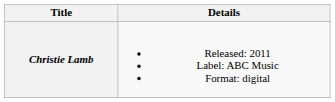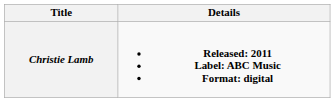(224, 66) normal -> (224, 66) bold
